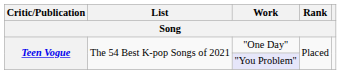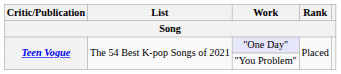(266, 45) no background -> (266, 45) lavender background
(266, 61) lavender background -> (266, 61) no background
